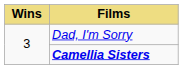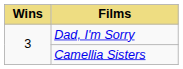(101, 54) bold -> (100, 54) normal
